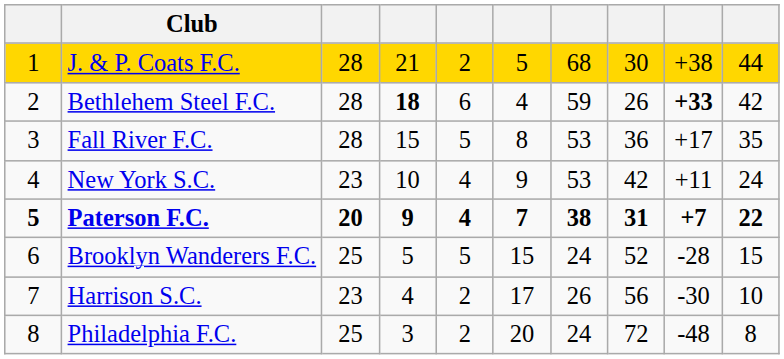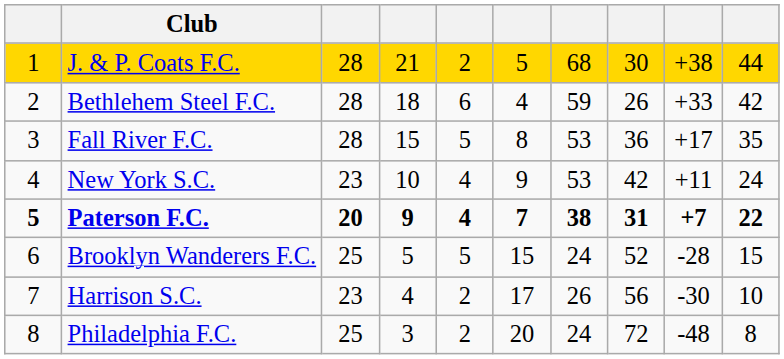(408, 101) bold -> (408, 101) normal
(693, 101) bold -> (693, 101) normal
